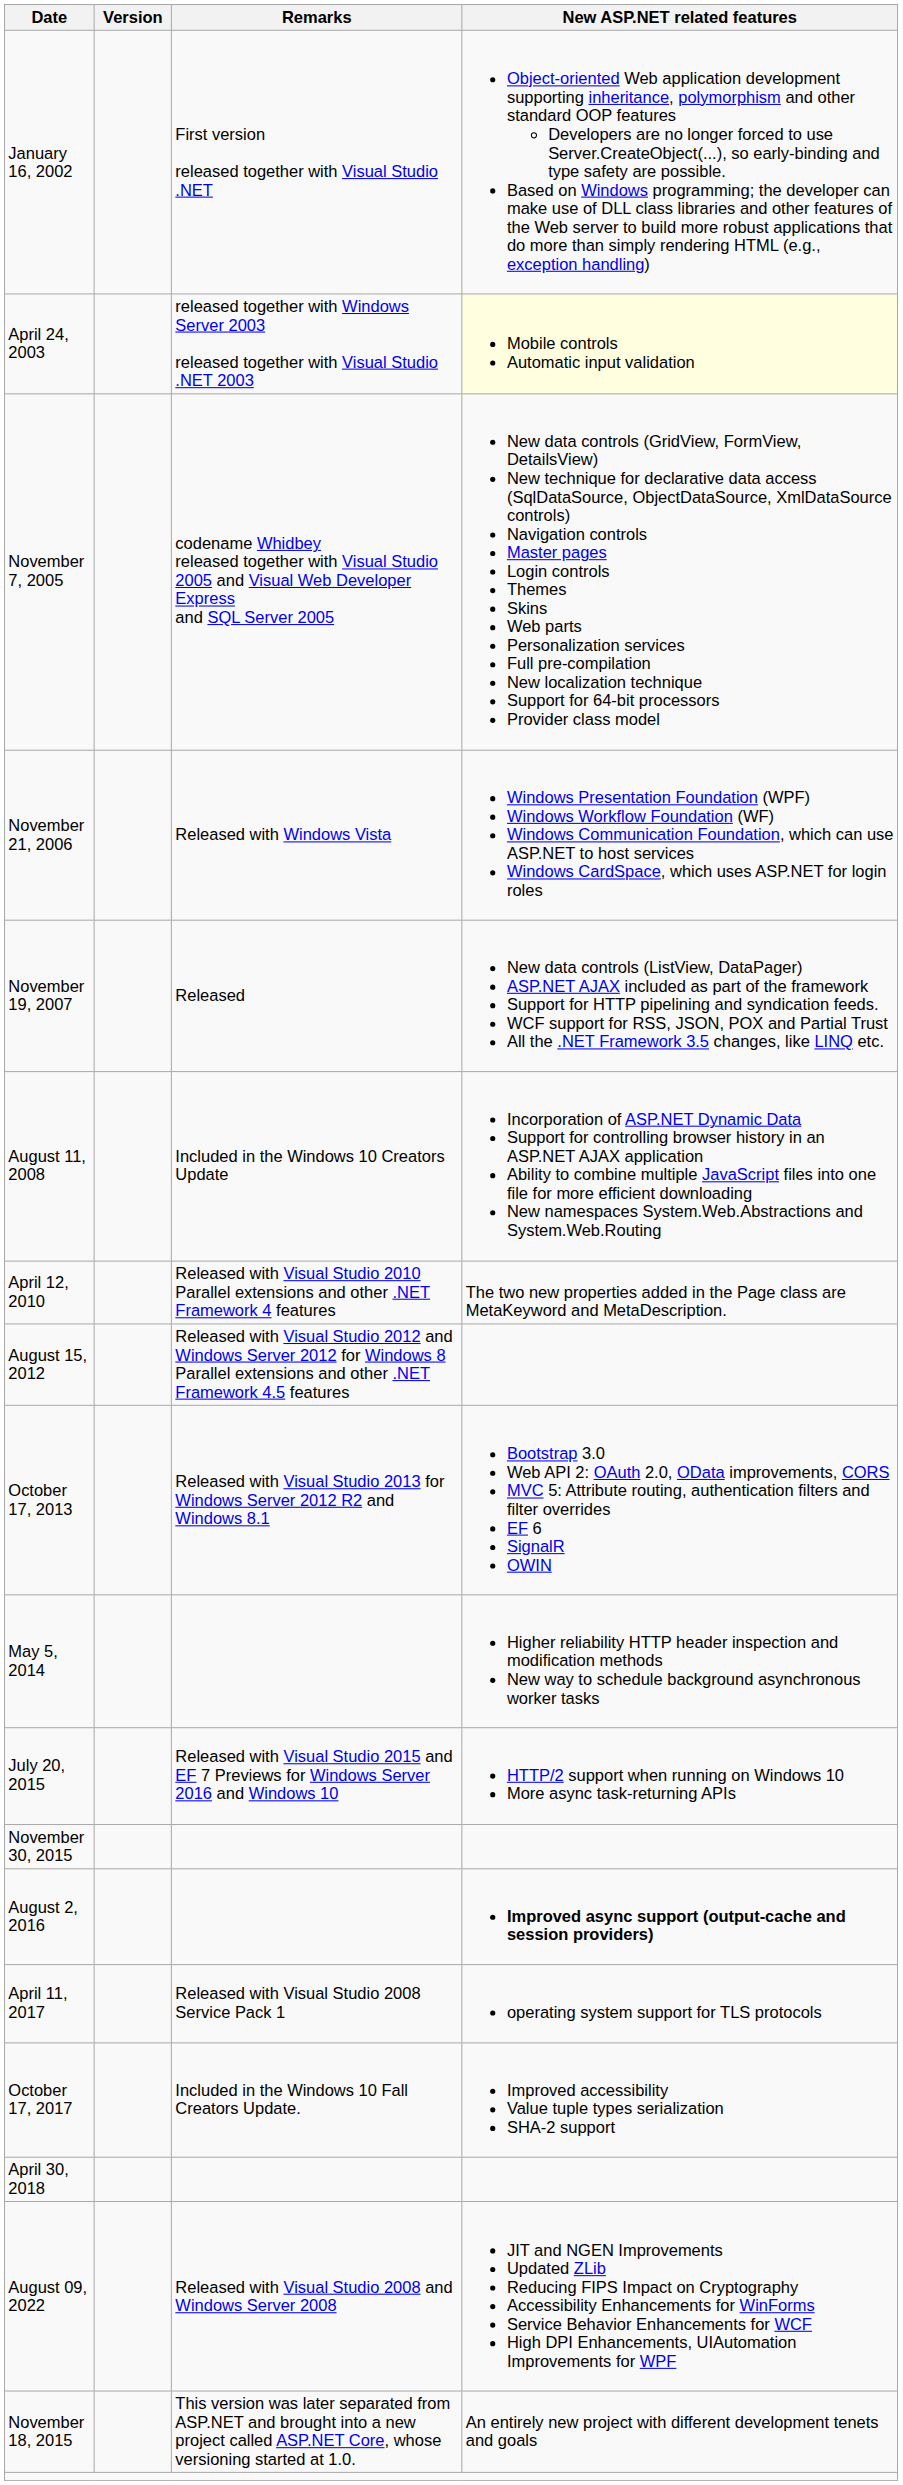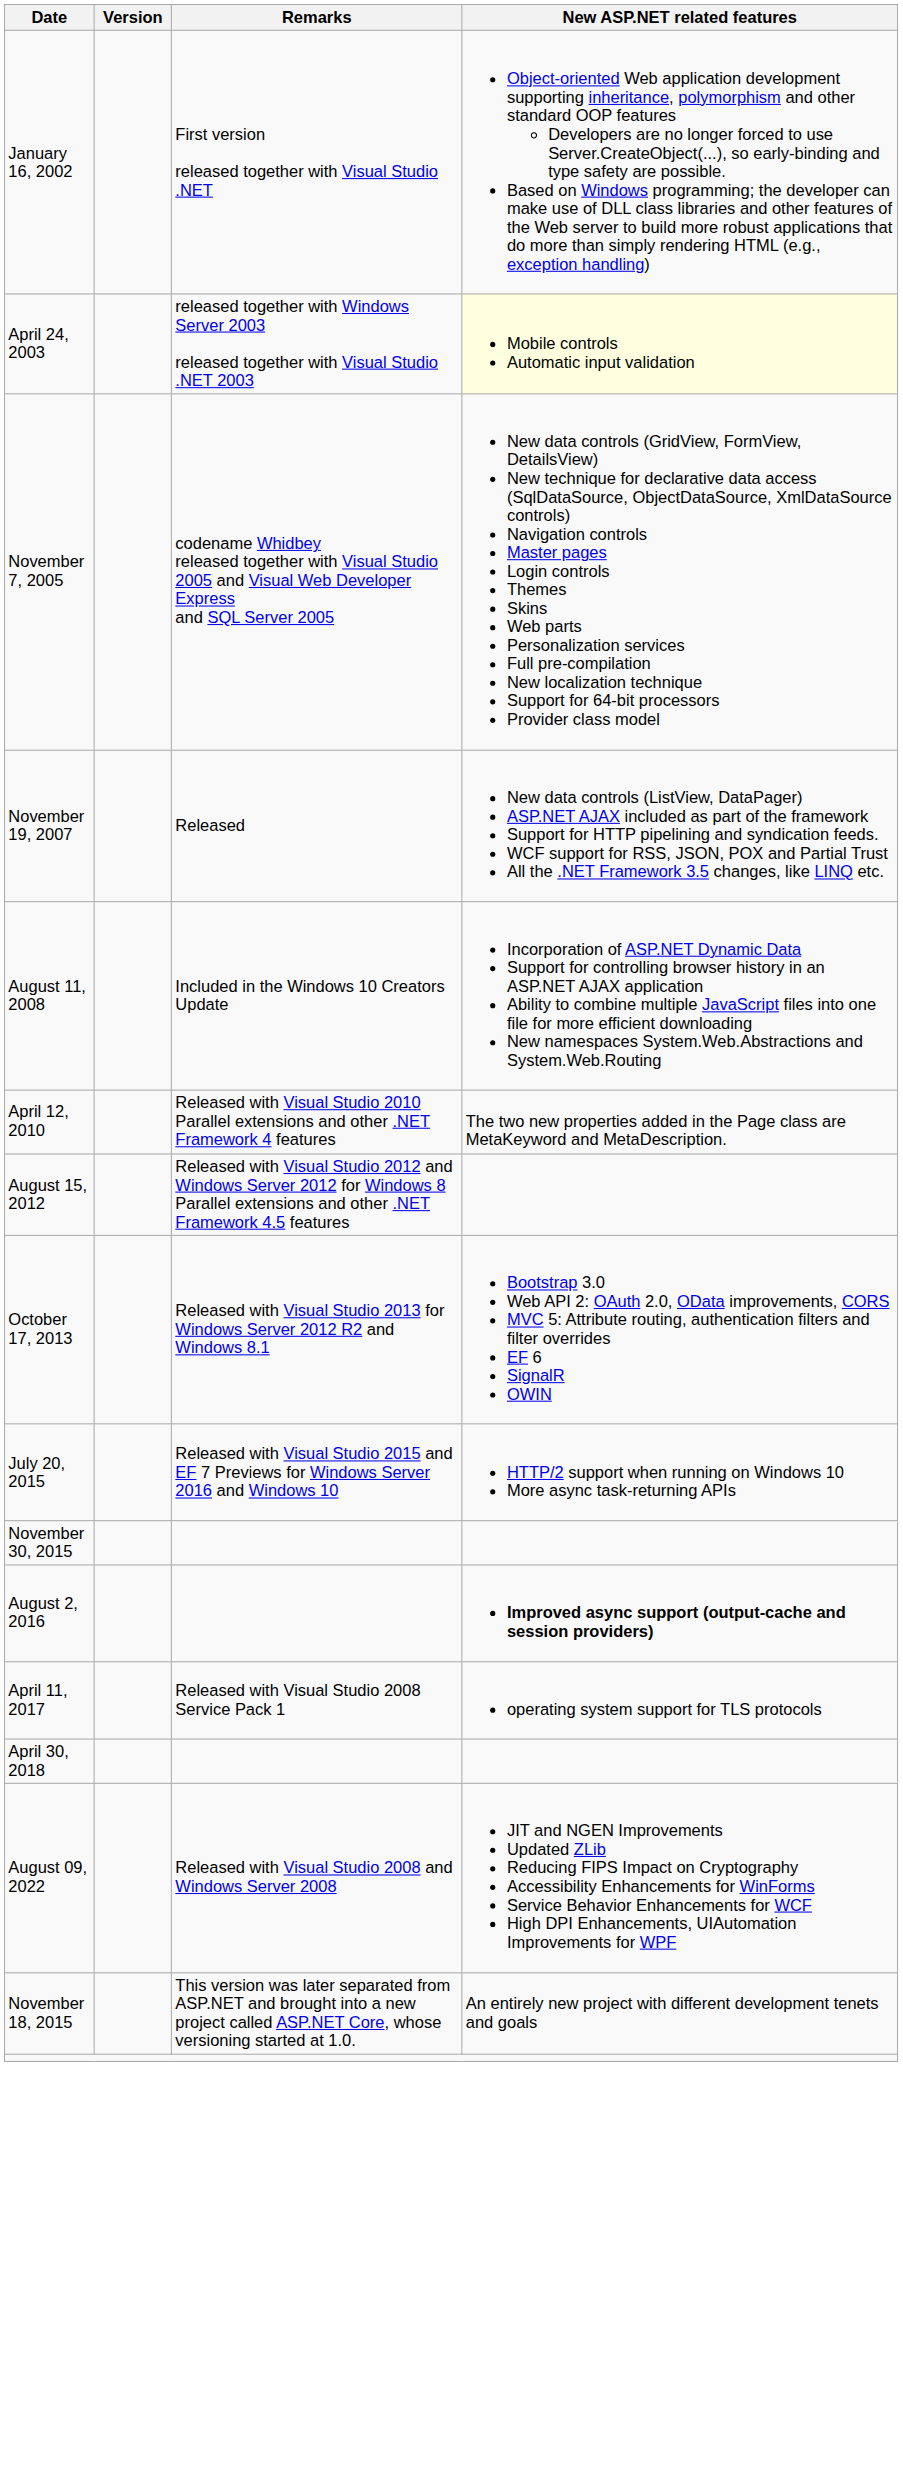- row: (46, 834)
- row: (33, 1661)
- row: (40, 2099)
